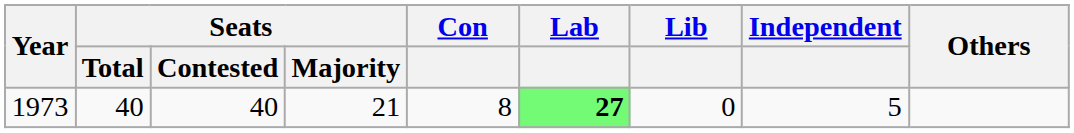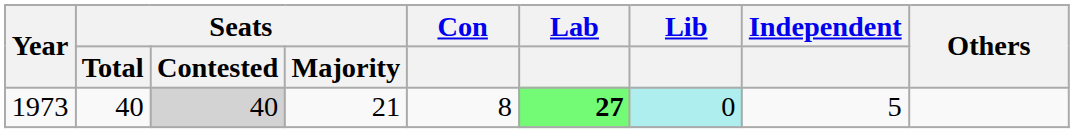(264, 108) no background -> (264, 108) lightgrey background
(728, 108) no background -> (728, 108) paleturquoise background
